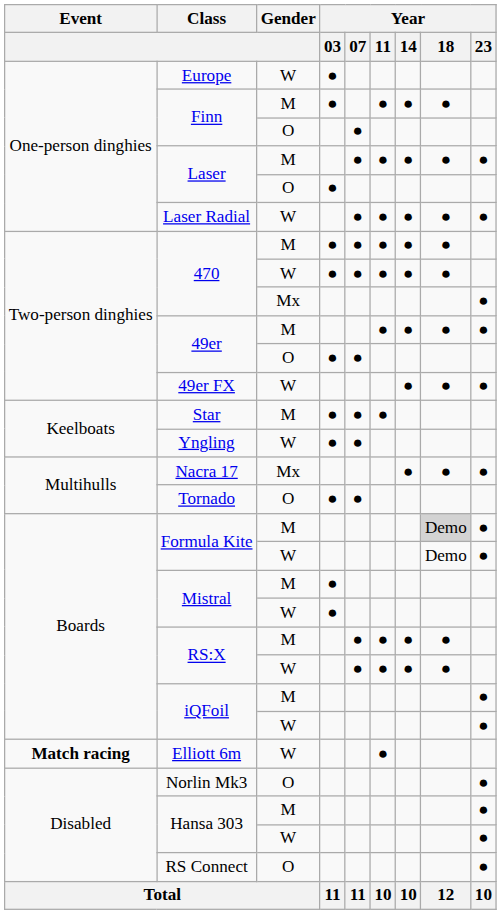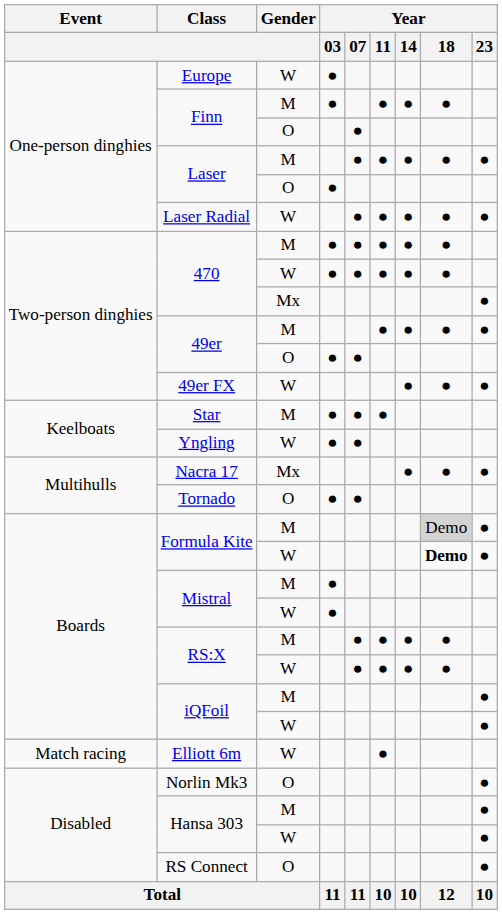(446, 555) normal -> (446, 555) bold
(81, 753) bold -> (81, 753) normal
